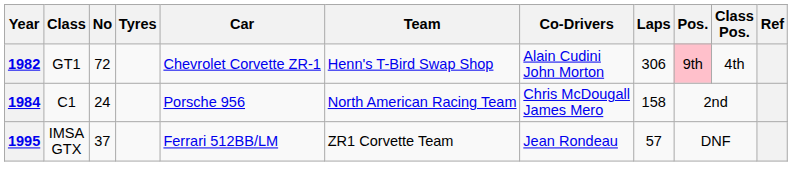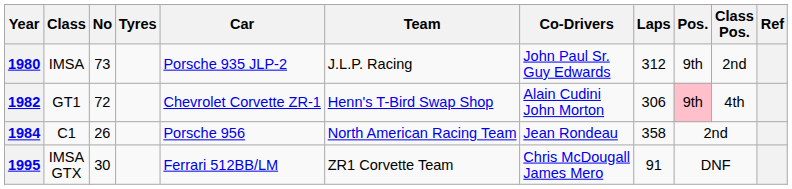+ row: (24, 64)
(102, 103) 24 -> (102, 134) 26
(577, 103) Chris McDougall James Mero -> (571, 134) Jean Rondeau
(654, 103) 158 -> (654, 134) 358
(102, 142) 37 -> (102, 165) 30
(571, 142) Jean Rondeau -> (577, 165) Chris McDougall James Mero
(654, 142) 57 -> (654, 165) 91
